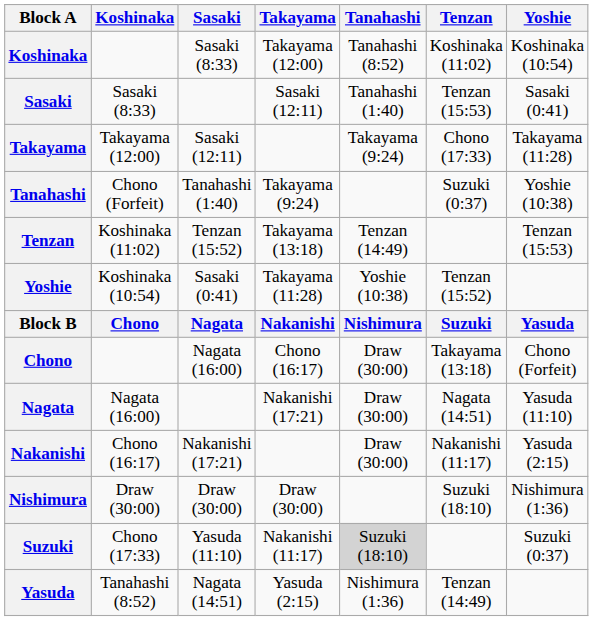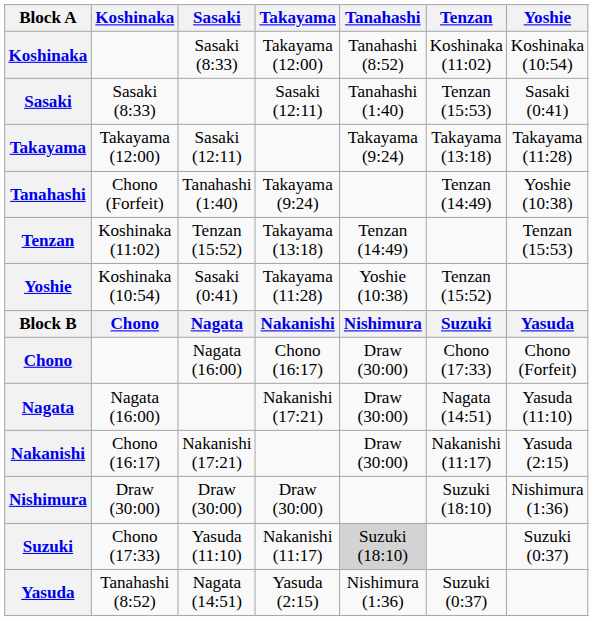(466, 147) Chono (17:33) -> (466, 147) Takayama (13:18)
(466, 194) Suzuki (0:37) -> (466, 194) Tenzan (14:49)
(466, 360) Takayama (13:18) -> (466, 360) Chono (17:33)
(466, 592) Tenzan (14:49) -> (466, 592) Suzuki (0:37)
